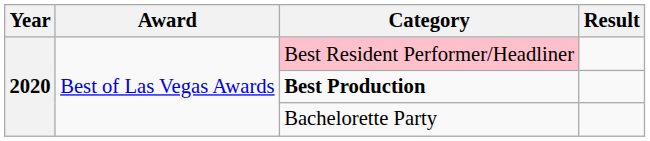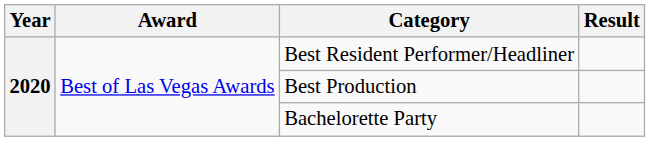(429, 53) pink background -> (429, 53) no background
(355, 86) bold -> (350, 86) normal
